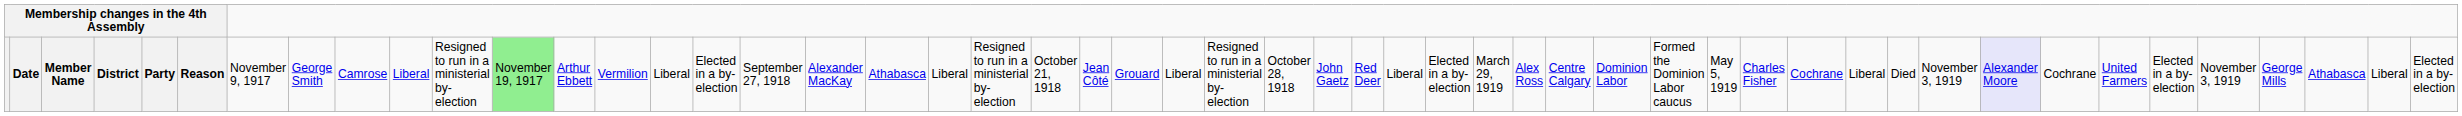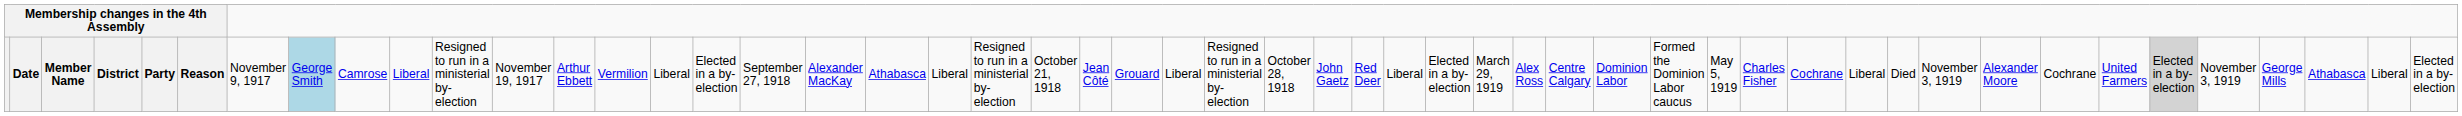(312, 74) no background -> (312, 74) lightblue background
(523, 74) lightgreen background -> (523, 74) no background
(2010, 74) lavender background -> (2010, 74) no background
(2174, 74) no background -> (2174, 74) lightgrey background
